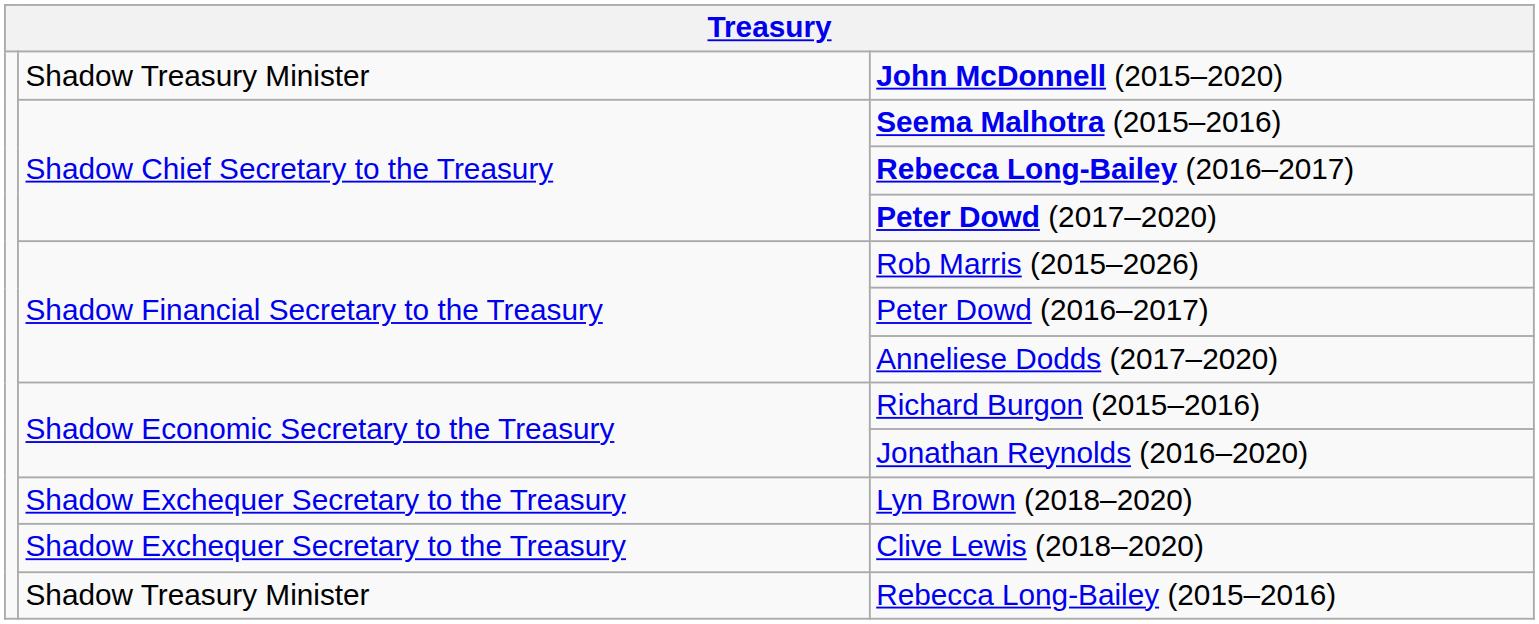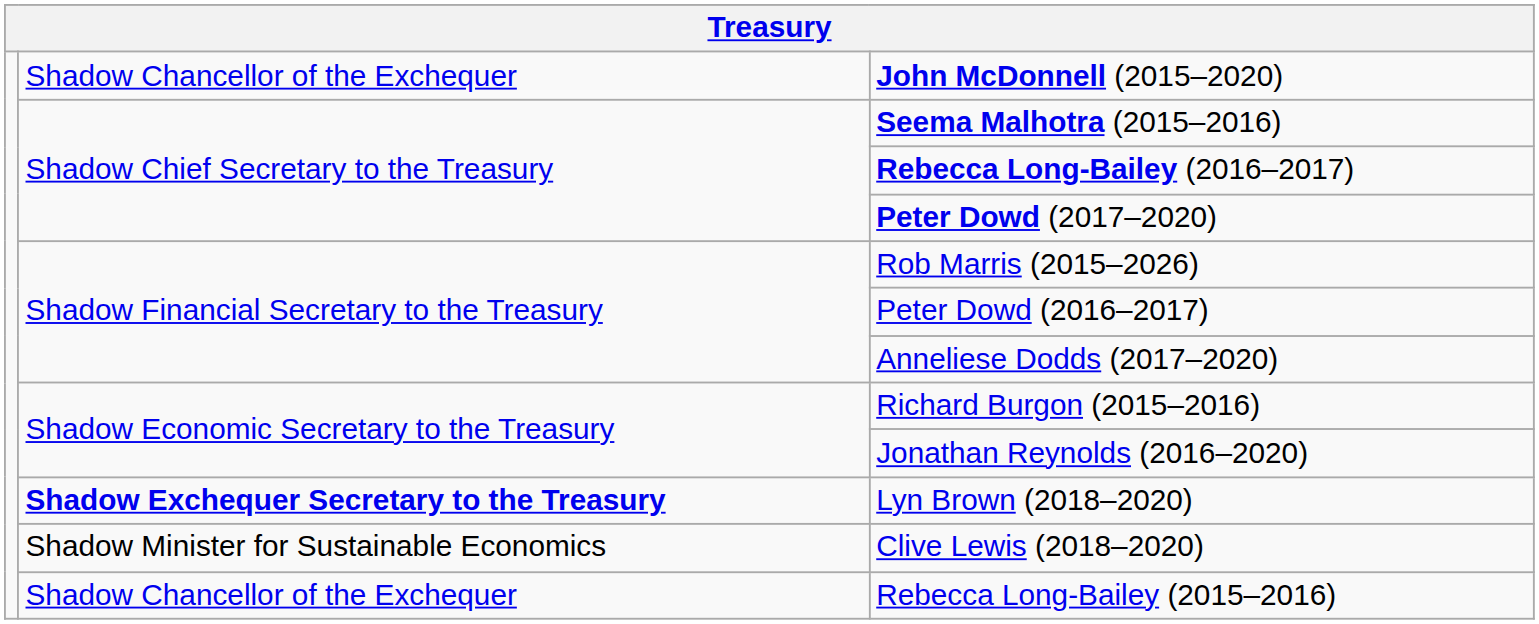(198, 75) Shadow Treasury Minister -> (271, 75) Shadow Chancellor of the Exchequer
(326, 500) normal -> (346, 500) bold
(326, 547) Shadow Exchequer Secretary to the Treasury -> (316, 547) Shadow Minister for Sustainable Economics
(198, 594) Shadow Treasury Minister -> (271, 594) Shadow Chancellor of the Exchequer
